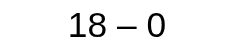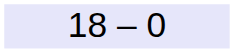(117, 25) no background -> (117, 25) lavender background
